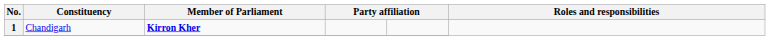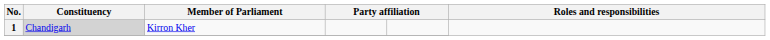(48, 27) no background -> (48, 27) lightgrey background
(174, 27) bold -> (171, 27) normal
